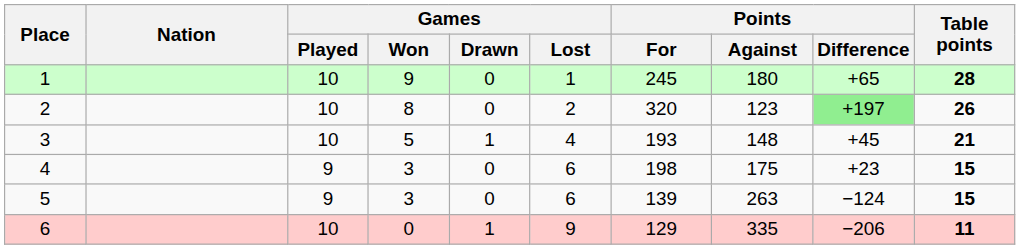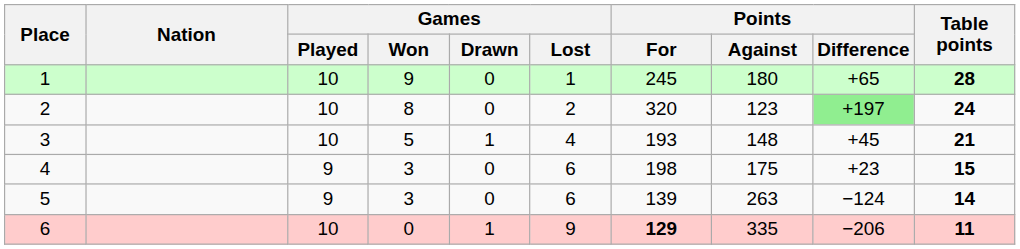(964, 109) 26 -> (964, 109) 24
(964, 199) 15 -> (964, 199) 14
(661, 229) normal -> (661, 229) bold
